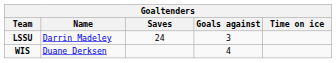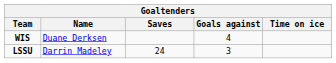rows swapped: (23, 51) <-> (23, 38)
